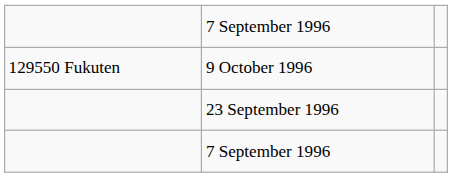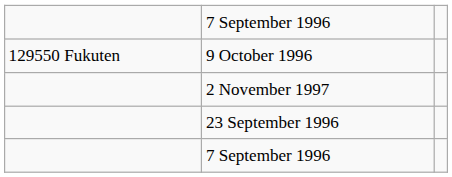+ row: (103, 89)
